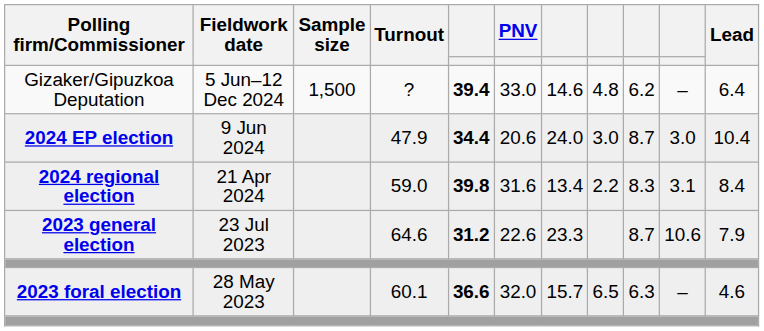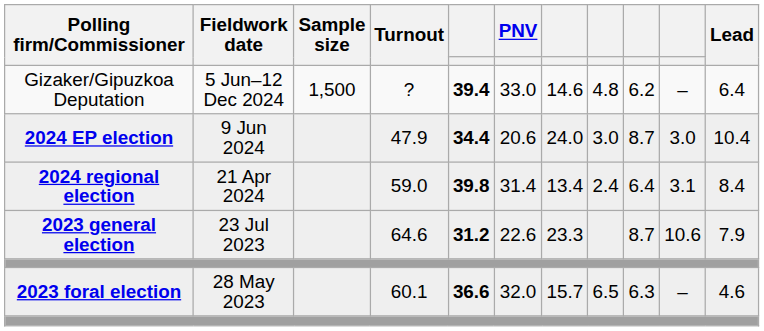(518, 186) 31.6 -> (518, 186) 31.4
(606, 186) 2.2 -> (606, 186) 2.4
(642, 186) 8.3 -> (642, 186) 6.4
